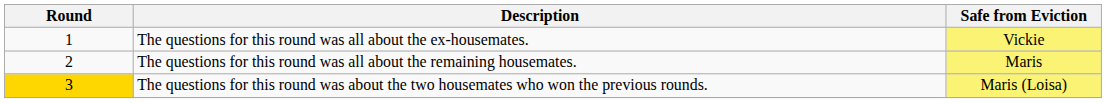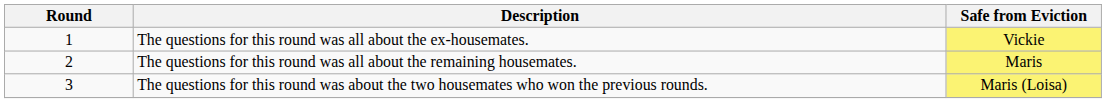(69, 85) gold background -> (69, 85) no background
